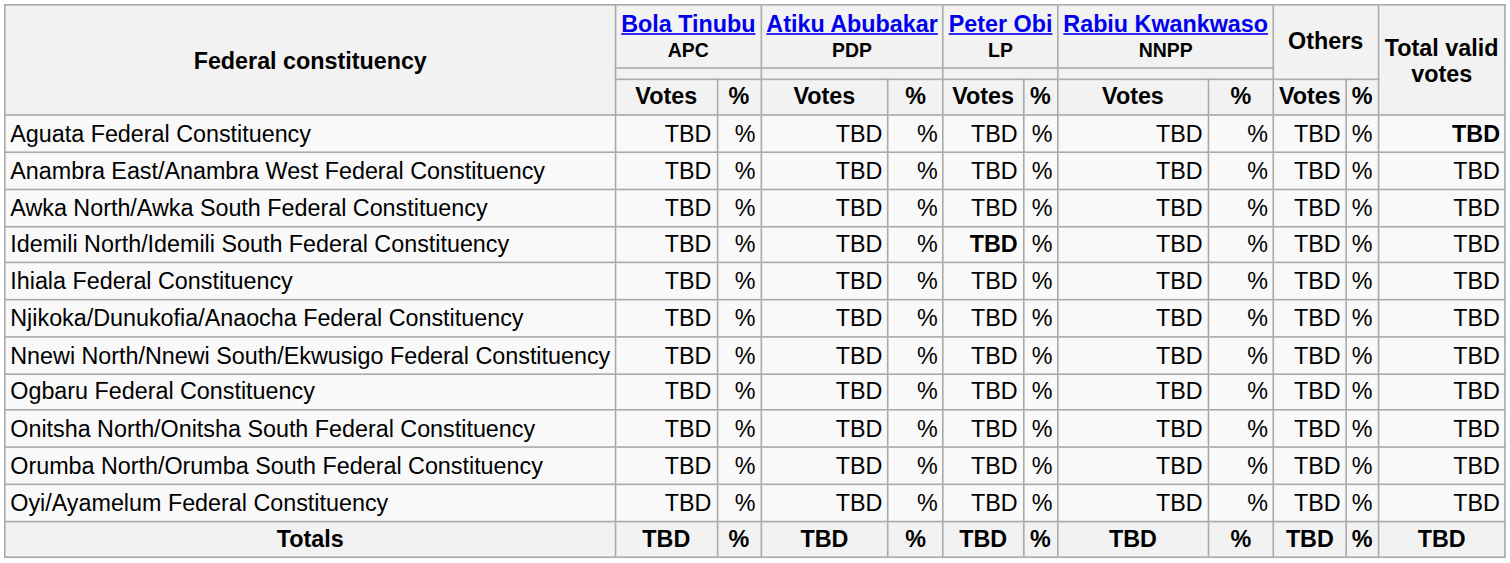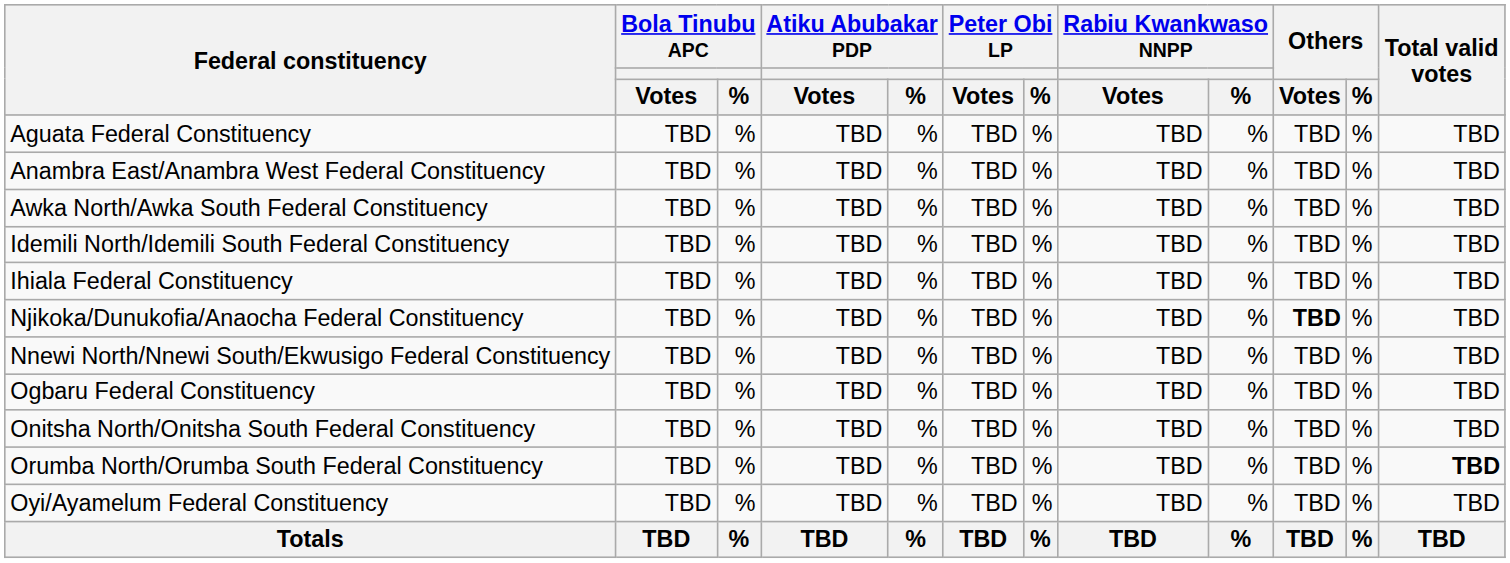(1476, 134) bold -> (1477, 134) normal
(994, 245) bold -> (994, 245) normal
(1317, 318) normal -> (1317, 318) bold
(1477, 466) normal -> (1476, 466) bold
